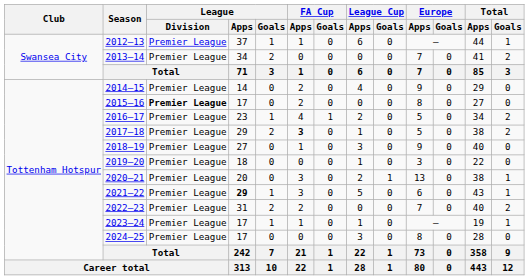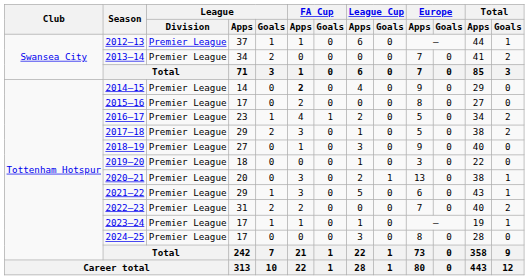(301, 87) normal -> (301, 87) bold
(188, 102) bold -> (188, 102) normal
(301, 132) bold -> (301, 132) normal
(242, 192) bold -> (242, 192) normal
